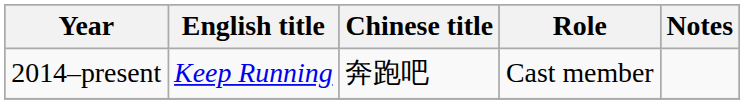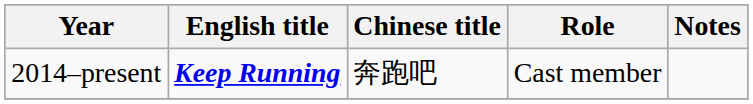(253, 73) normal -> (257, 73) bold
